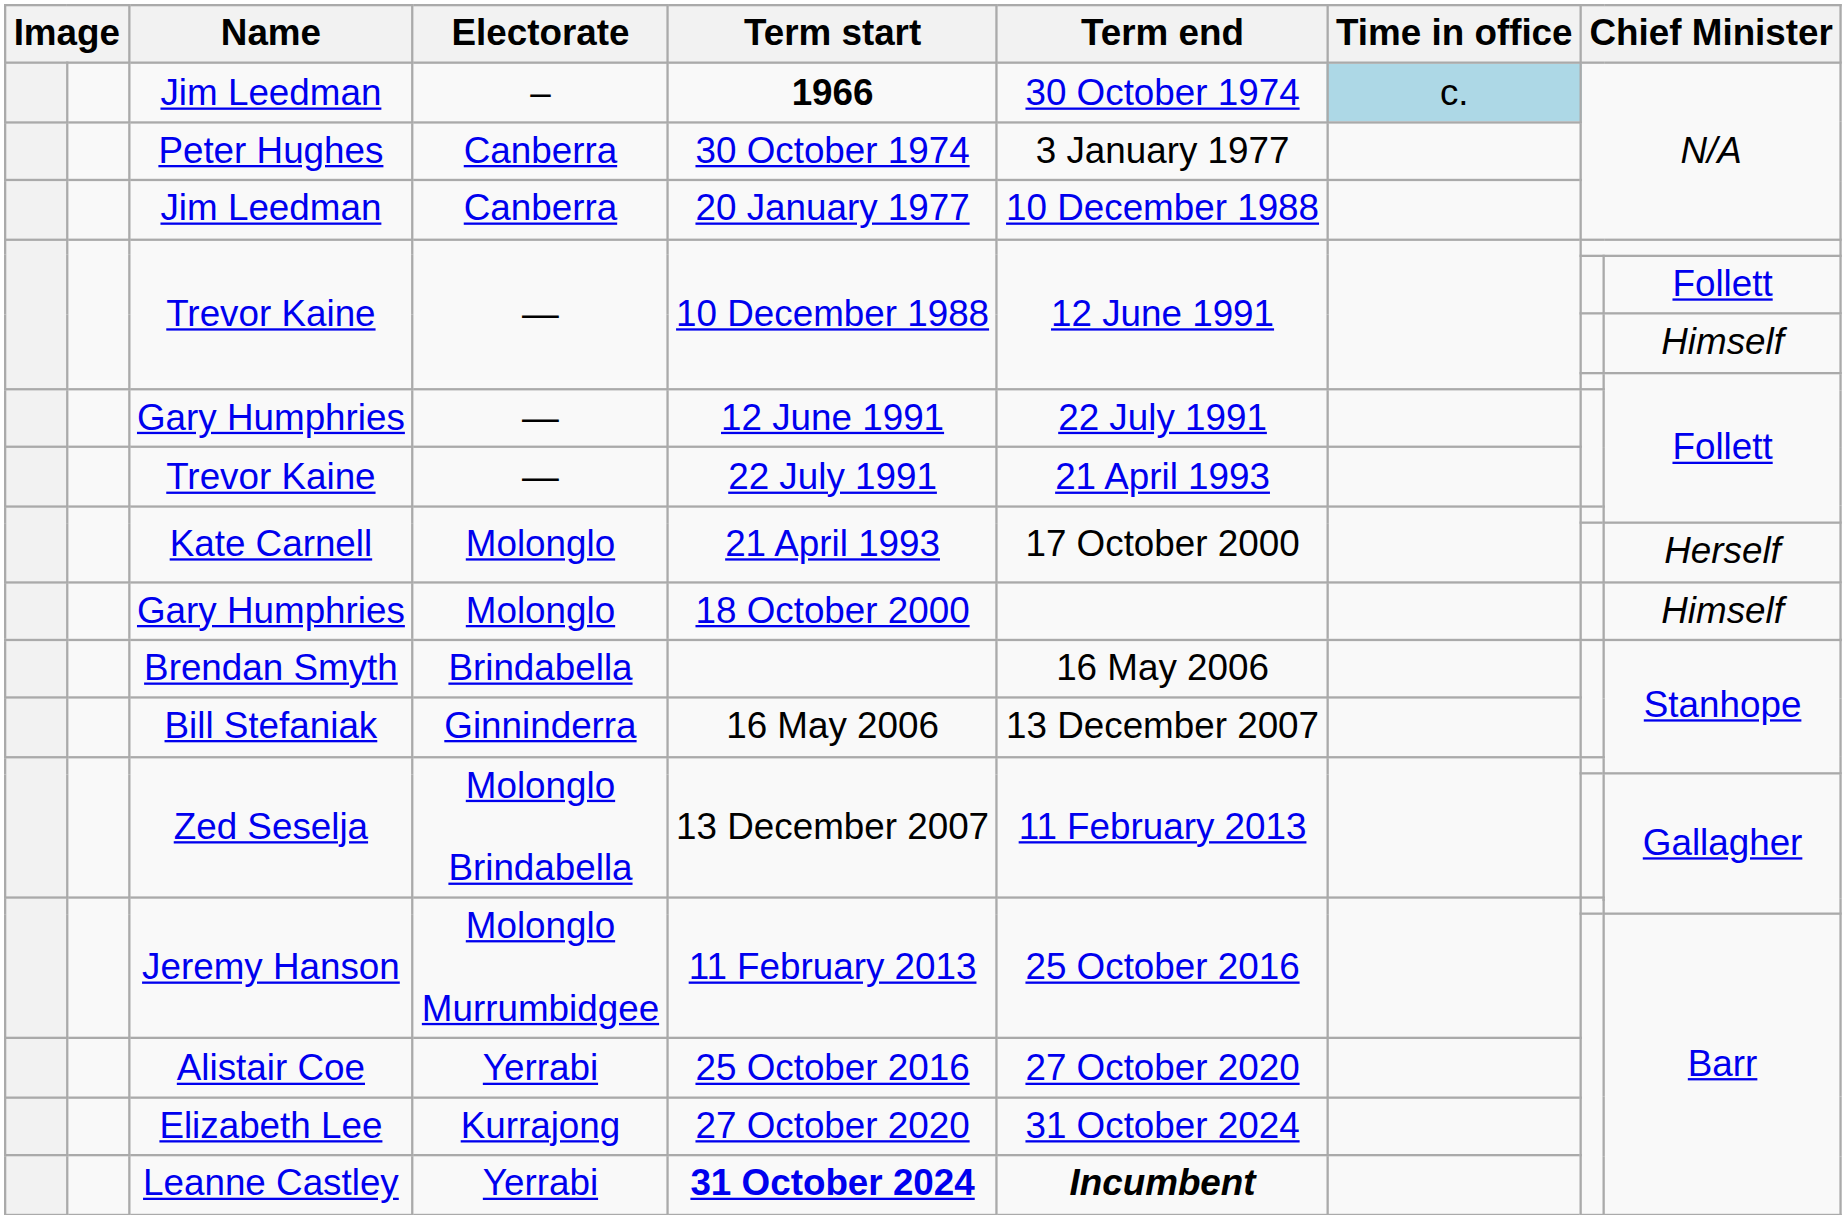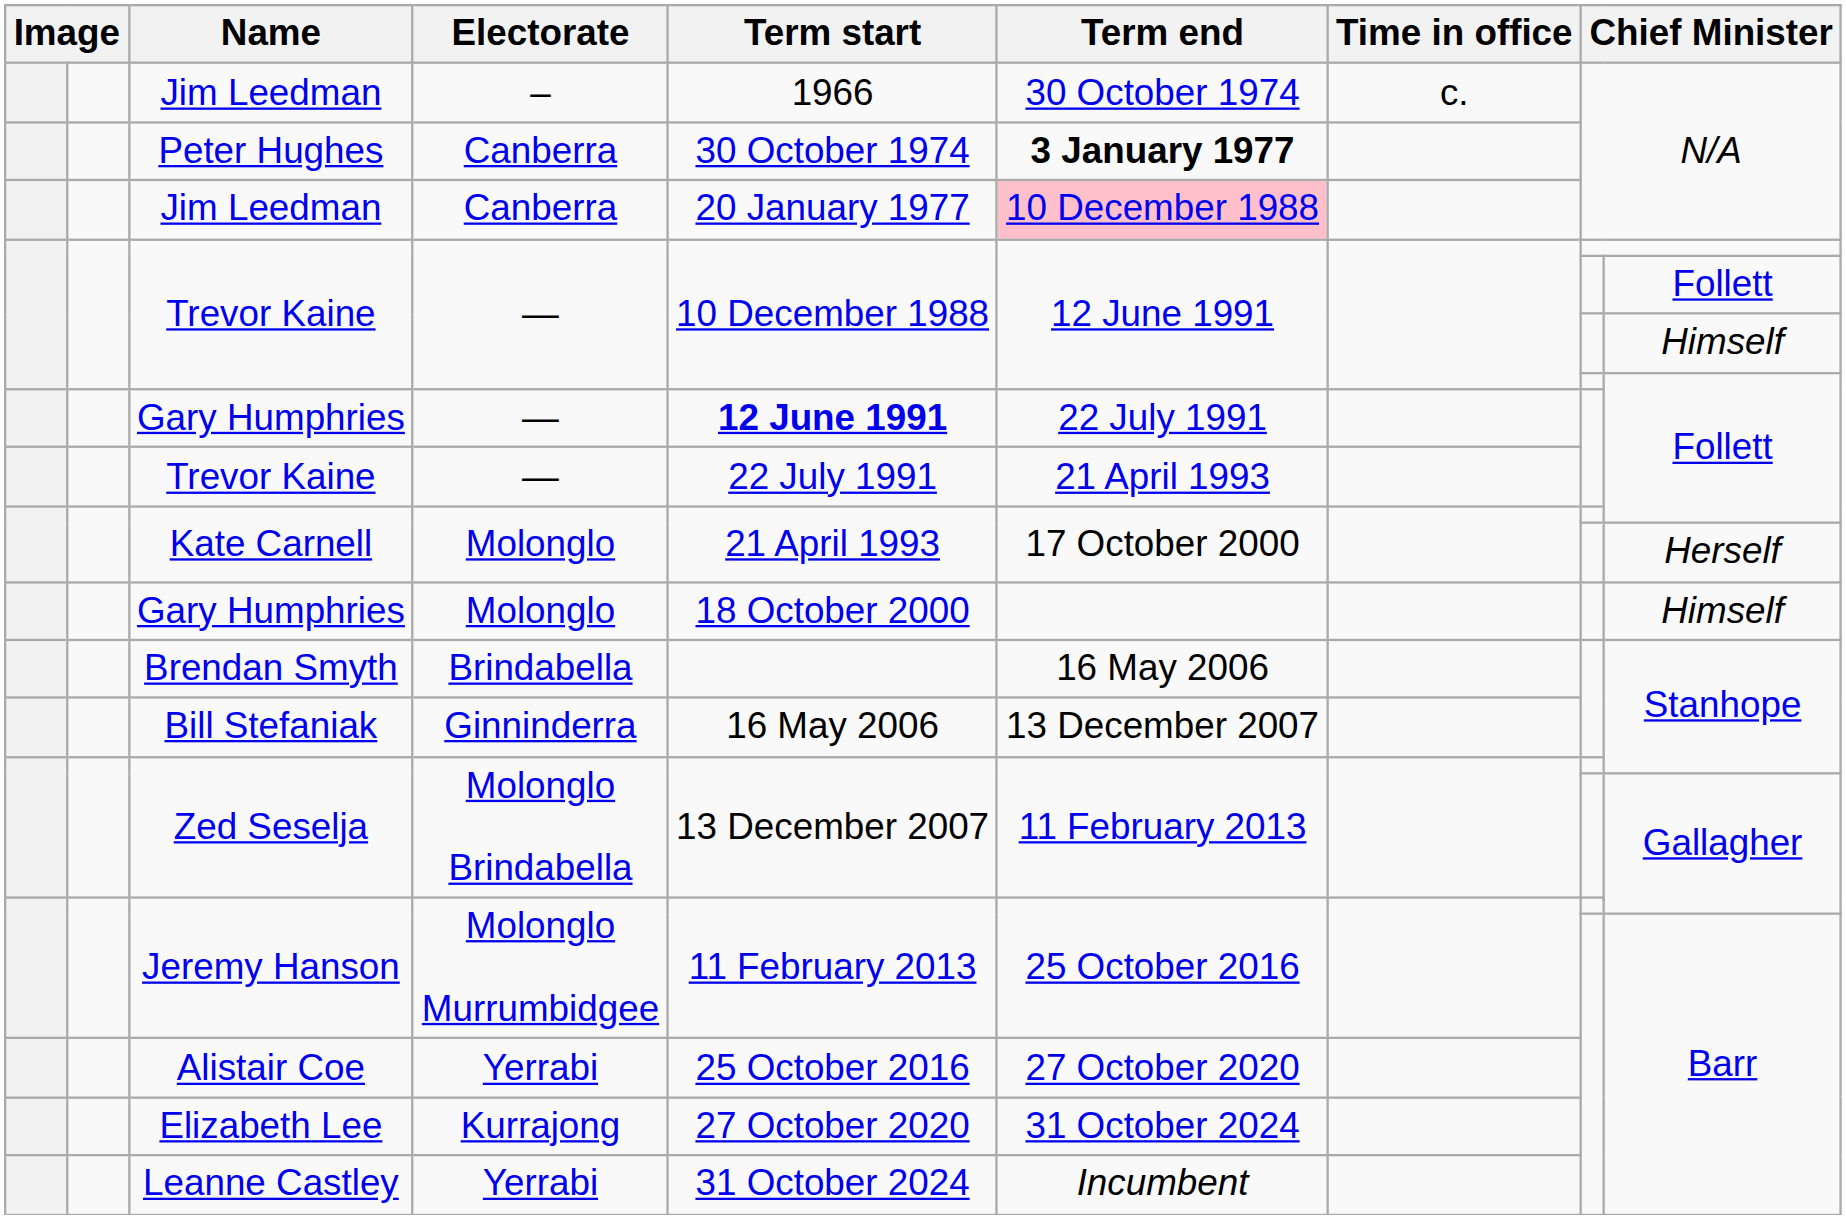(833, 92) bold -> (833, 92) normal
(1454, 92) lightblue background -> (1454, 92) no background
(1163, 150) normal -> (1163, 150) bold
(1163, 208) no background -> (1163, 208) pink background
(833, 417) normal -> (833, 417) bold
(833, 1183) bold -> (833, 1183) normal
(1163, 1183) bold -> (1163, 1183) normal
